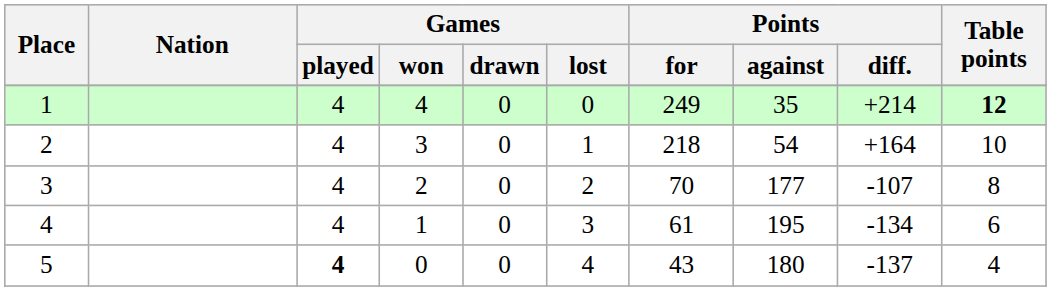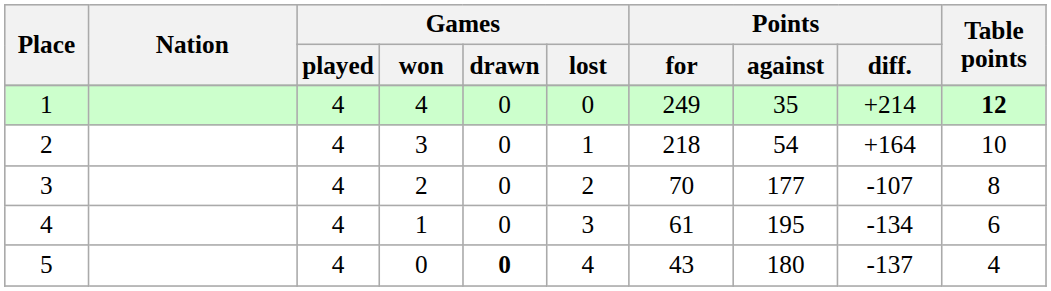(338, 265) bold -> (338, 265) normal
(505, 265) normal -> (505, 265) bold
